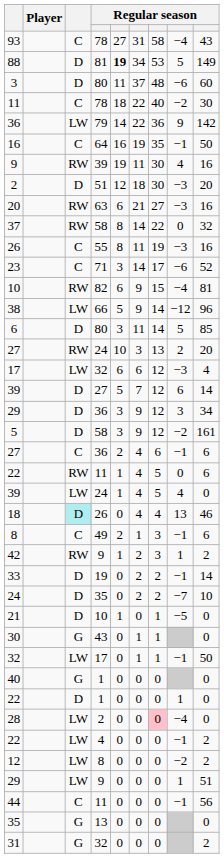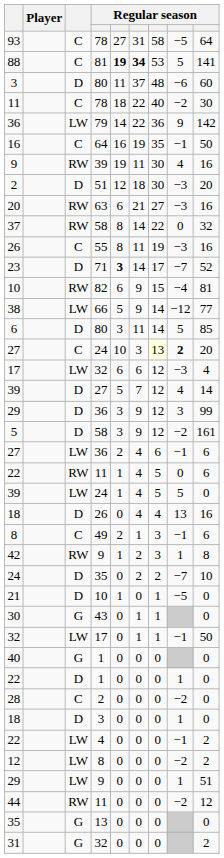(180, 41) −4 -> (180, 41) −5
(206, 41) 43 -> (206, 41) 64
(78, 61) D -> (78, 61) C
(139, 61) normal -> (139, 61) bold
(206, 61) 149 -> (206, 61) 141
(78, 267) C -> (78, 267) D
(120, 267) normal -> (120, 267) bold
(180, 267) −6 -> (180, 267) −7
(206, 308) 96 -> (206, 308) 77
(78, 349) RW -> (78, 349) C
(158, 349) no background -> (158, 349) lightyellow background
(180, 349) normal -> (180, 349) bold
(180, 390) 6 -> (180, 390) 4
(206, 411) 34 -> (206, 411) 99
(78, 452) C -> (78, 452) LW
(180, 493) 4 -> (180, 493) 5
(78, 514) paleturquoise background -> (78, 514) no background
(206, 514) 46 -> (206, 514) 16
(206, 555) 2 -> (206, 555) 8
- row: (14, 575)
(78, 719) LW -> (78, 699) C
(158, 719) pink background -> (158, 699) no background
(180, 719) −4 -> (180, 699) −2
+ row: (14, 719)
(78, 801) C -> (78, 801) RW
(180, 801) −1 -> (180, 801) −2
(206, 801) 56 -> (206, 801) 12
